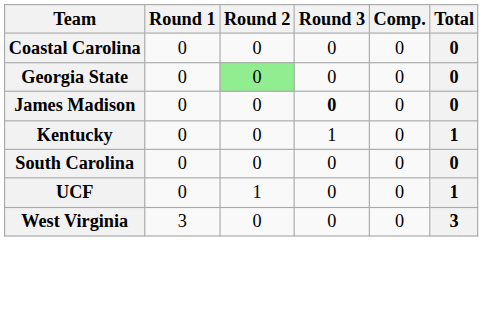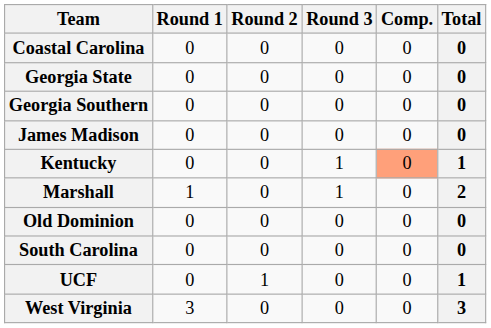(257, 76) lightgreen background -> (265, 76) no background
+ row: (78, 105)
(332, 105) bold -> (339, 134) normal
(400, 134) no background -> (407, 163) lightsalmon background
+ row: (78, 192)
+ row: (78, 221)
